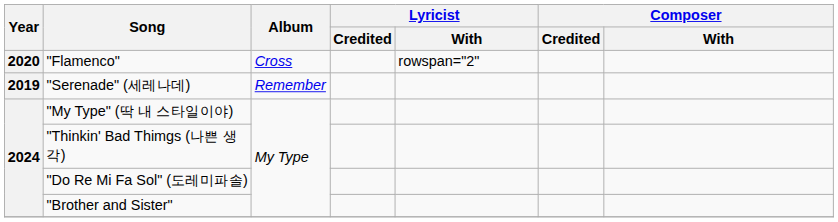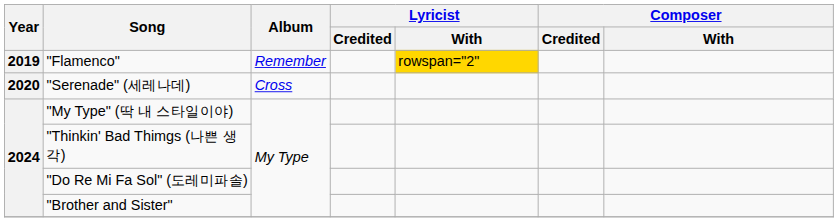(24, 61) 2020 -> (24, 61) 2019
(273, 61) Cross -> (290, 61) Remember
(439, 61) no background -> (439, 61) gold background
(24, 85) 2019 -> (24, 85) 2020
(290, 85) Remember -> (273, 85) Cross
